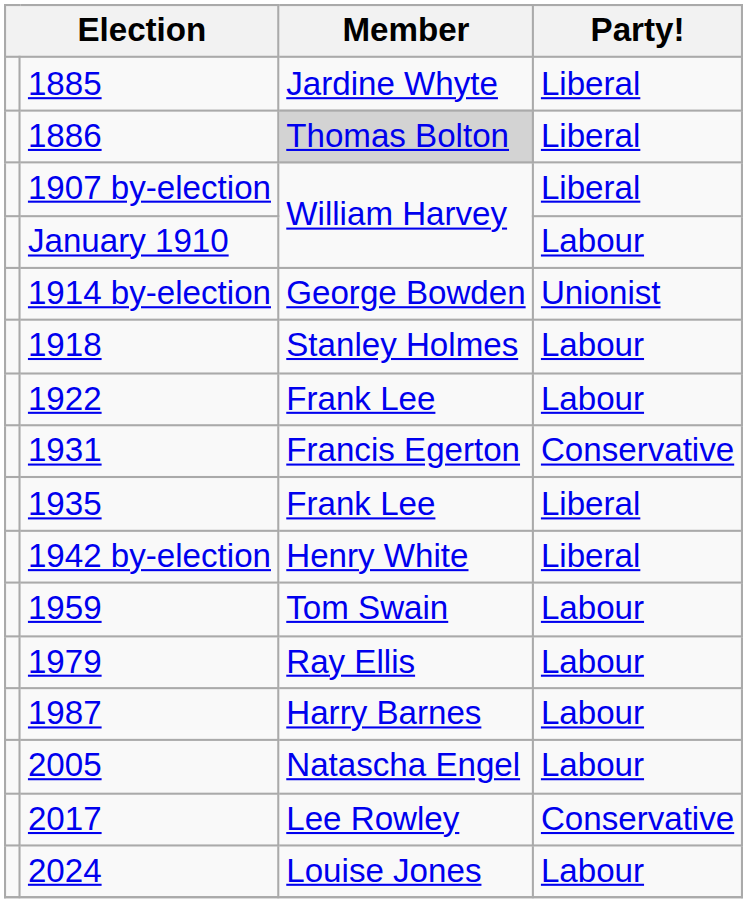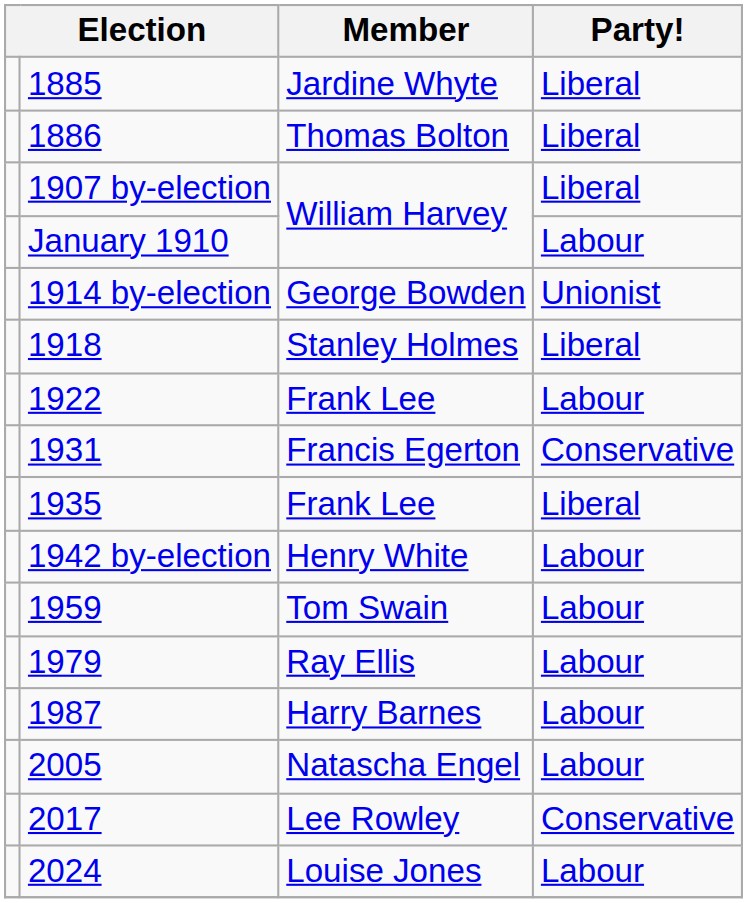(398, 135) lightgrey background -> (398, 135) no background
(592, 345) Labour -> (591, 345) Liberal
(591, 556) Liberal -> (592, 556) Labour
